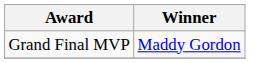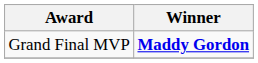(189, 44) normal -> (193, 44) bold
